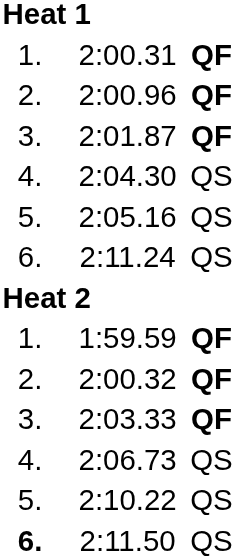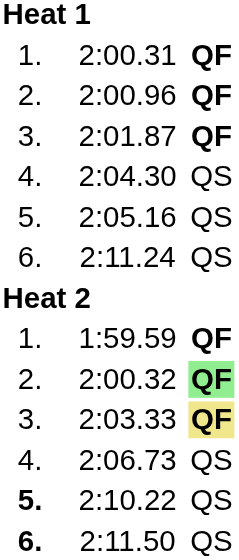(211, 378) no background -> (211, 378) lightgreen background
(211, 419) no background -> (211, 419) khaki background
(30, 500) normal -> (30, 500) bold
